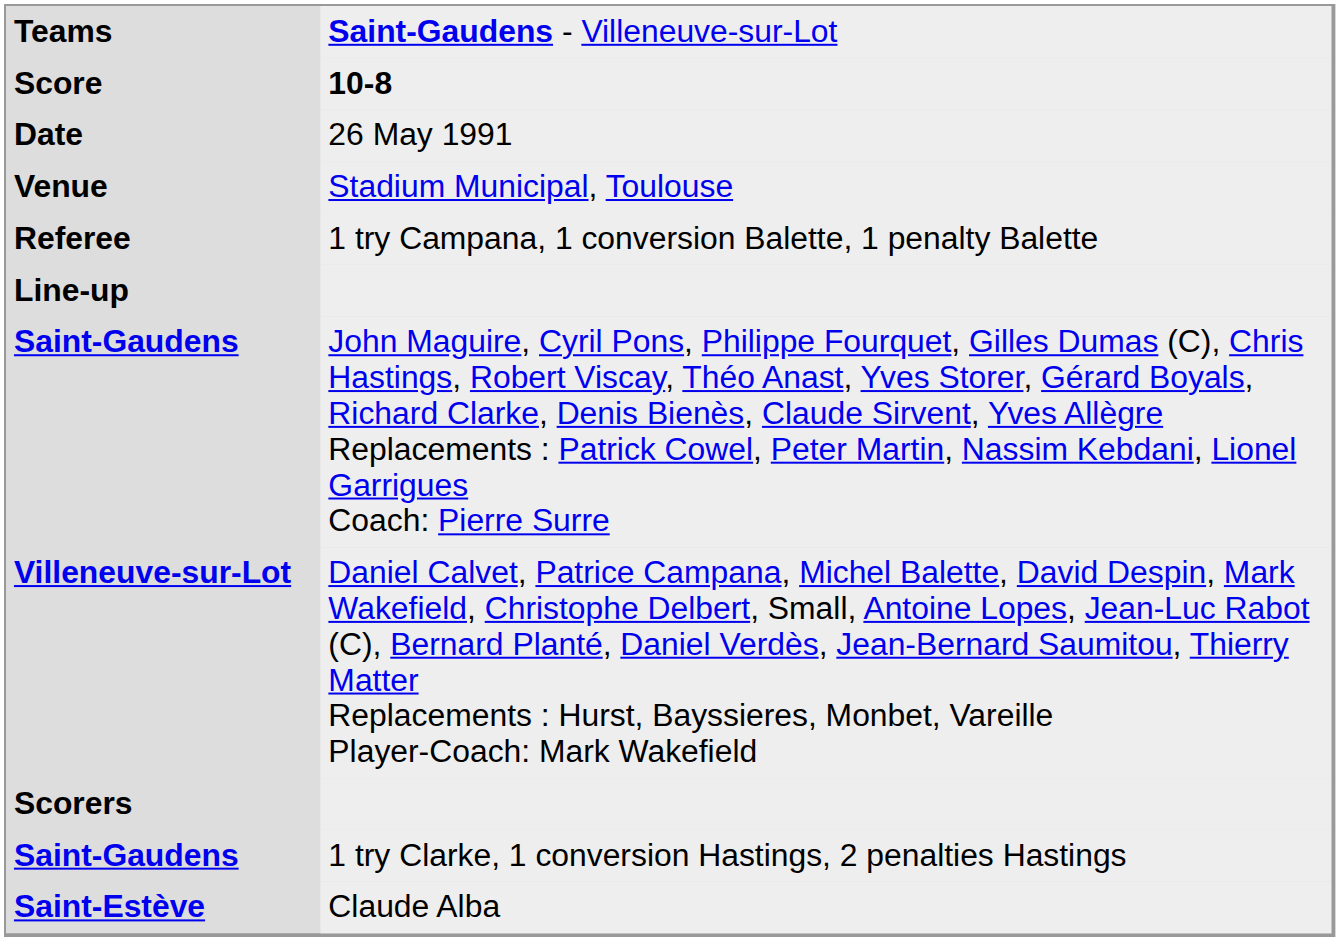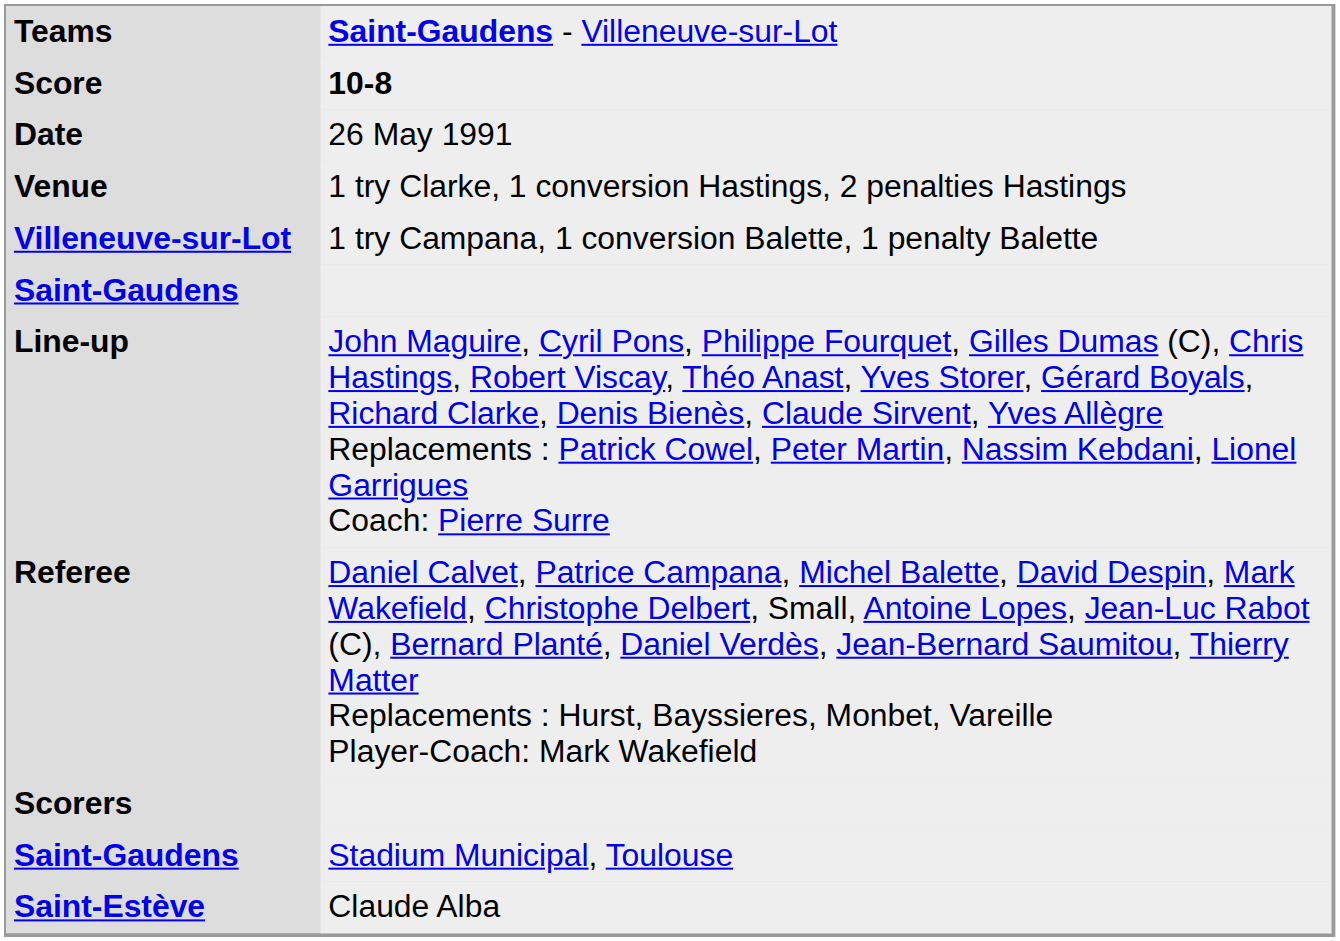(531, 186) Stadium Municipal, Toulouse -> (727, 186) 1 try Clarke, 1 conversion Hastings, 2 penalties Hastings
(72, 238) Referee -> (153, 238) Villeneuve-sur-Lot
(71, 290) Line-up -> (126, 290) Saint-Gaudens
(126, 341) Saint-Gaudens -> (71, 341) Line-up
(153, 572) Villeneuve-sur-Lot -> (72, 572) Referee
(727, 855) 1 try Clarke, 1 conversion Hastings, 2 penalties Hastings -> (531, 855) Stadium Municipal, Toulouse
